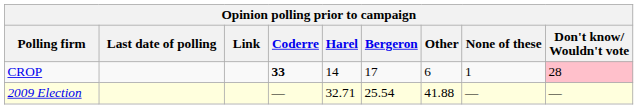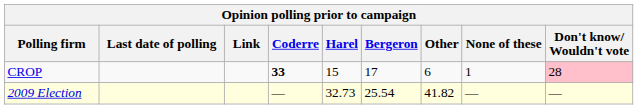(332, 72) 14 -> (332, 72) 15
(340, 93) 32.71 -> (340, 93) 32.73
(439, 93) 41.88 -> (439, 93) 41.82
